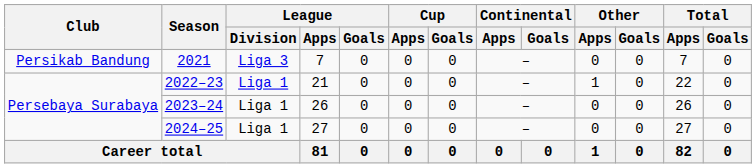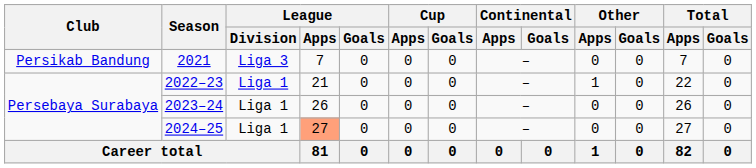(320, 129) no background -> (320, 129) lightsalmon background
